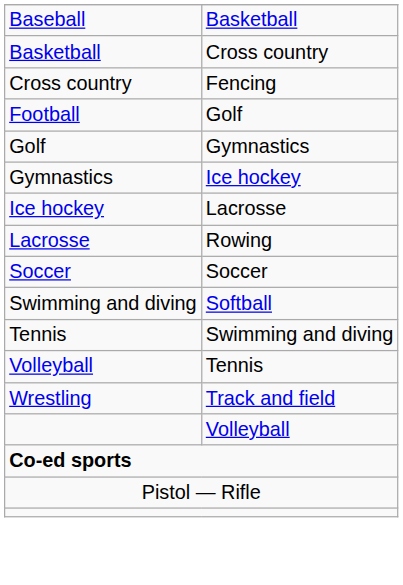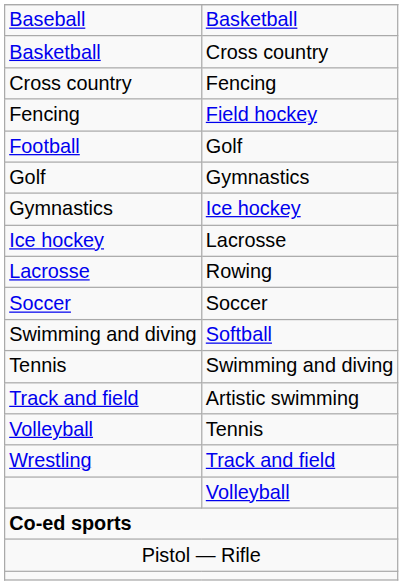+ row: (262, 114)
+ row: (282, 397)
